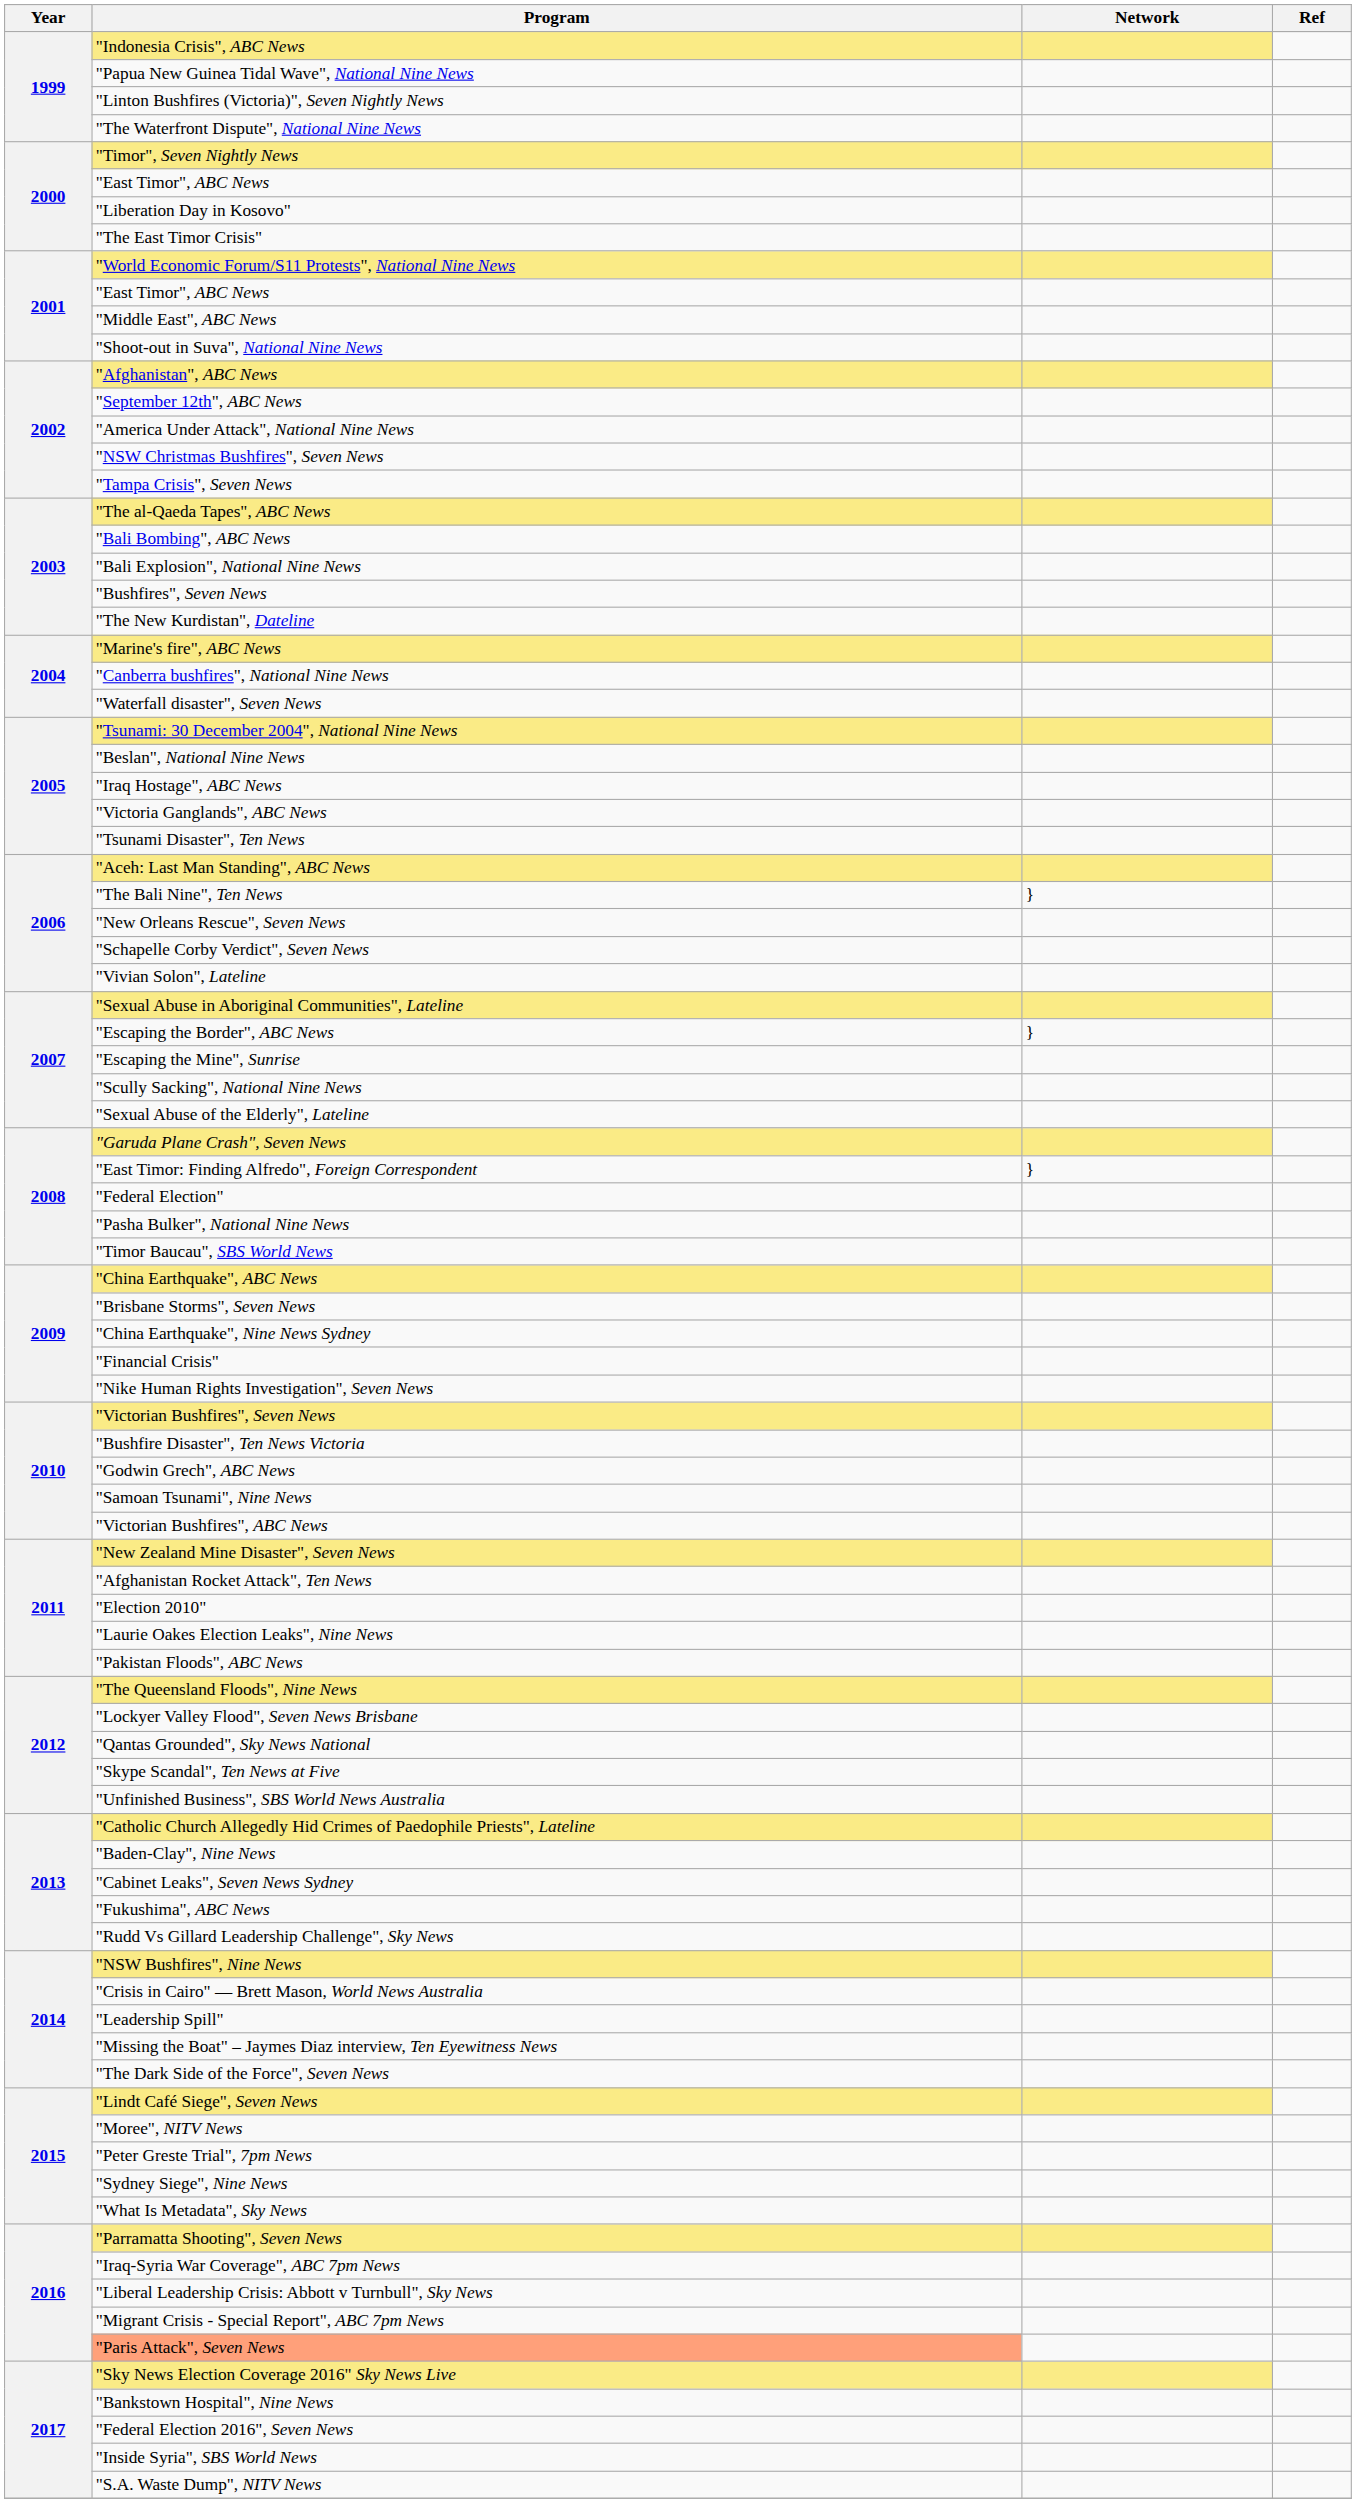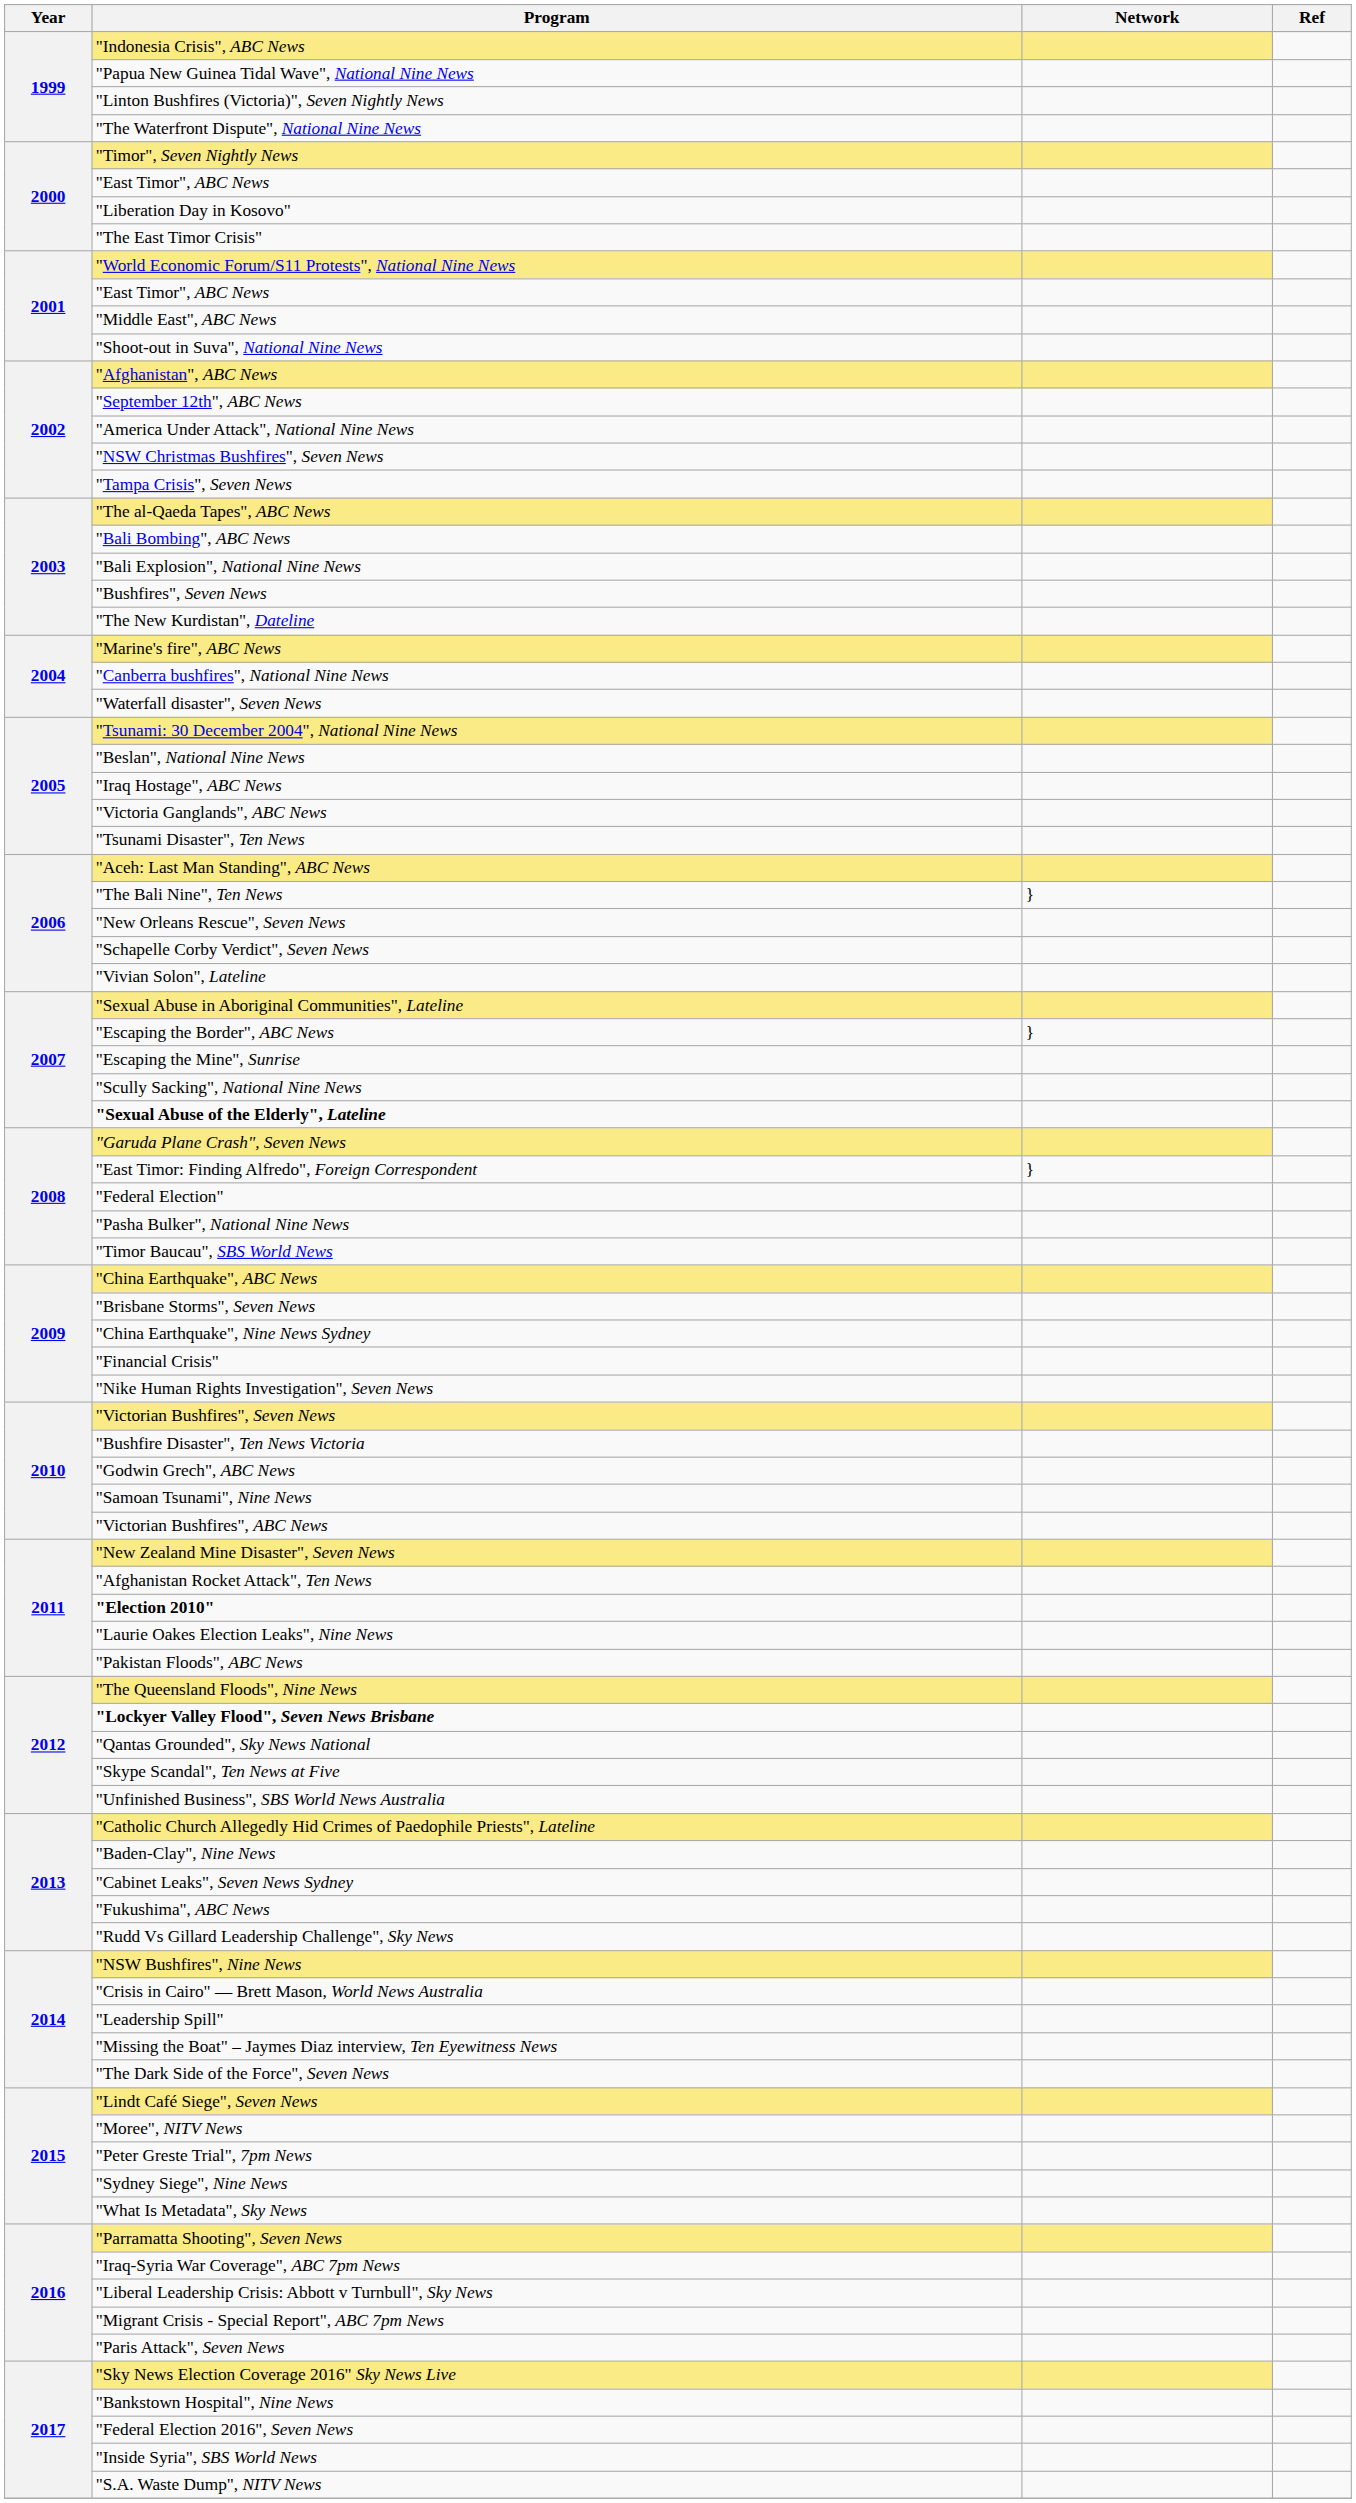(232, 1114) normal -> (241, 1114) bold
(151, 1607) normal -> (155, 1607) bold
(257, 1717) normal -> (265, 1717) bold
(190, 2347) lightsalmon background -> (190, 2347) no background
